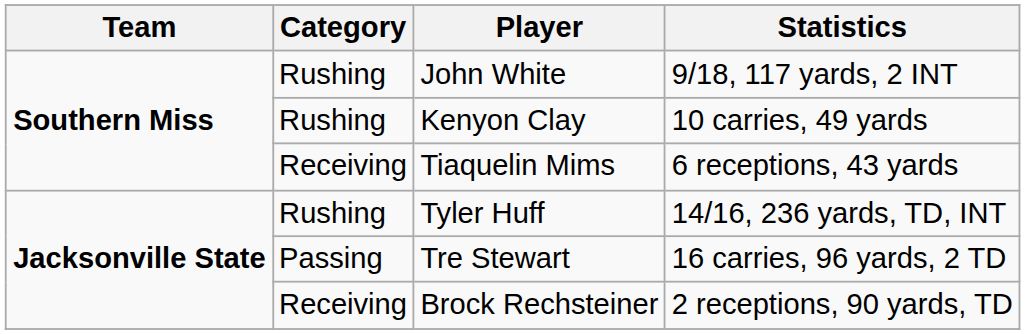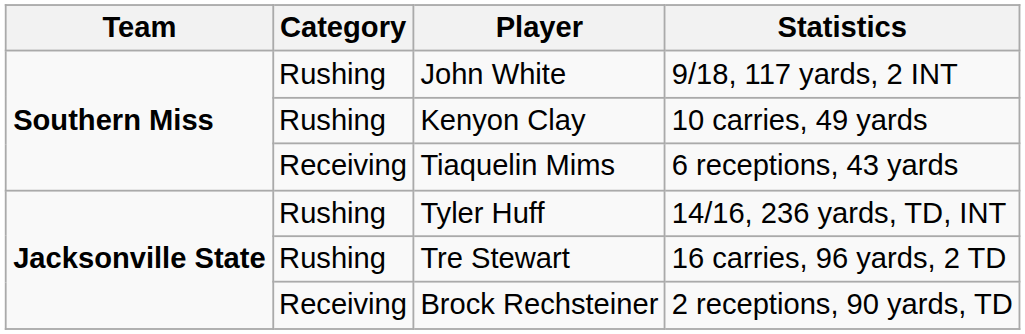(331, 258) Passing -> (333, 258) Rushing
